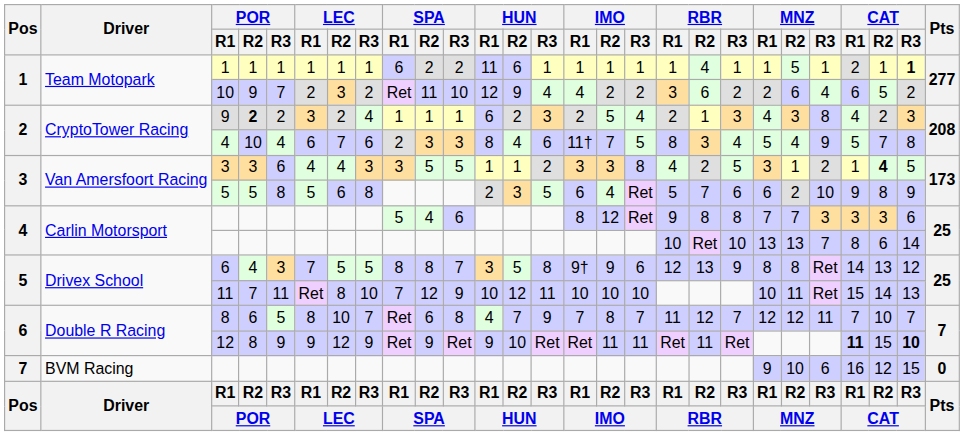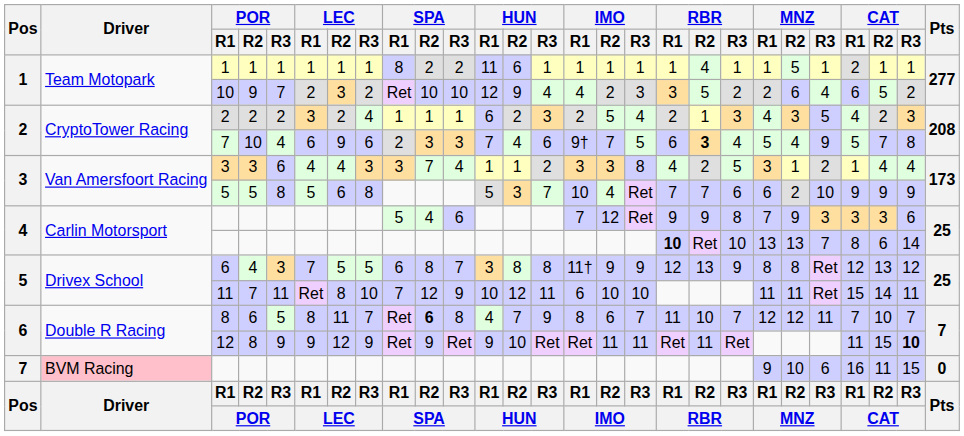(399, 67) 6 -> (399, 67) 8
(911, 67) bold -> (911, 67) normal
(429, 92) 11 -> (429, 92) 10
(640, 92) 2 -> (640, 92) 3
(705, 92) 6 -> (705, 92) 5
(225, 117) 9 -> (225, 117) 2
(253, 117) bold -> (253, 117) normal
(825, 117) 8 -> (825, 117) 5
(225, 142) 4 -> (225, 142) 7
(341, 142) 7 -> (341, 142) 9
(489, 142) 8 -> (489, 142) 7
(580, 142) 11† -> (580, 142) 9†
(673, 142) 8 -> (673, 142) 6
(705, 142) normal -> (705, 142) bold
(429, 167) 5 -> (429, 167) 7
(459, 167) 5 -> (459, 167) 4
(883, 167) bold -> (883, 167) normal
(911, 167) 5 -> (911, 167) 4
(489, 192) 2 -> (489, 192) 5
(547, 192) 5 -> (547, 192) 7
(580, 192) 6 -> (580, 192) 10
(673, 192) 5 -> (673, 192) 7
(883, 192) 8 -> (883, 192) 9
(580, 217) 8 -> (580, 217) 7
(705, 217) 8 -> (705, 217) 9
(795, 217) 7 -> (795, 217) 9
(673, 242) normal -> (673, 242) bold
(399, 268) 8 -> (399, 268) 6
(517, 268) 5 -> (517, 268) 8
(580, 268) 9† -> (580, 268) 11†
(640, 268) 6 -> (640, 268) 9
(855, 268) 14 -> (855, 268) 12
(580, 293) 10 -> (580, 293) 6
(767, 293) 10 -> (767, 293) 11
(911, 293) 13 -> (911, 293) 11
(341, 318) 10 -> (341, 318) 11
(429, 318) normal -> (429, 318) bold
(580, 318) 7 -> (580, 318) 8
(610, 318) 8 -> (610, 318) 6
(705, 318) 12 -> (705, 318) 10
(855, 343) bold -> (855, 343) normal
(89, 368) no background -> (89, 368) pink background
(883, 368) 12 -> (883, 368) 11
